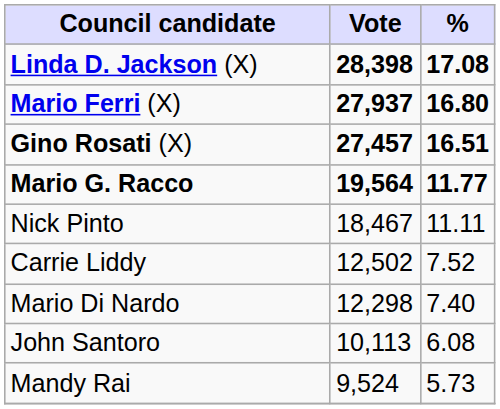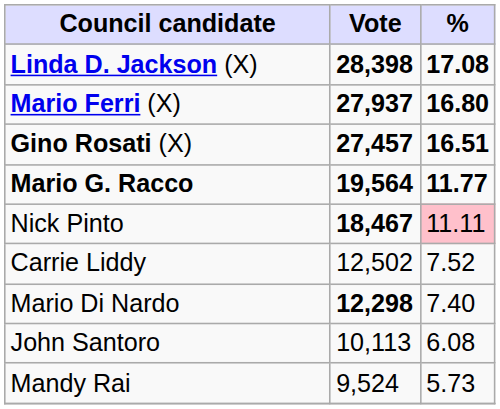(375, 223) normal -> (375, 223) bold
(456, 223) no background -> (456, 223) pink background
(375, 303) normal -> (375, 303) bold
